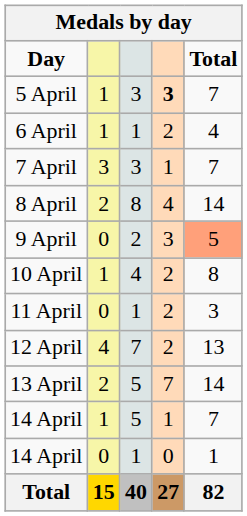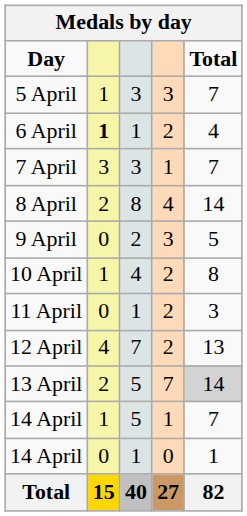(168, 94) bold -> (168, 94) normal
(104, 130) normal -> (104, 130) bold
(213, 239) lightsalmon background -> (213, 239) no background
(213, 383) no background -> (213, 383) lightgrey background
